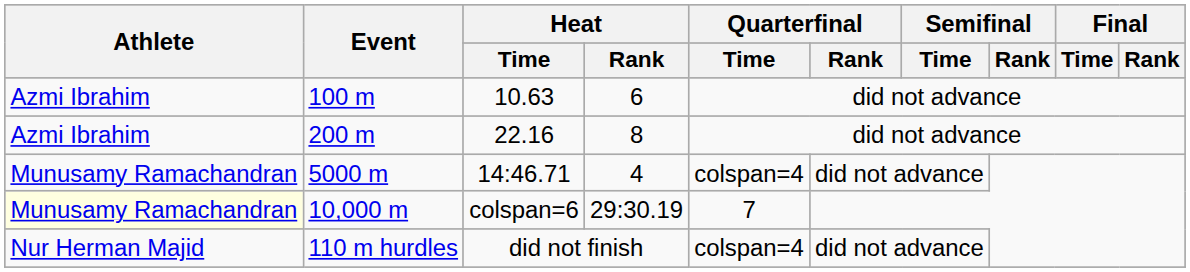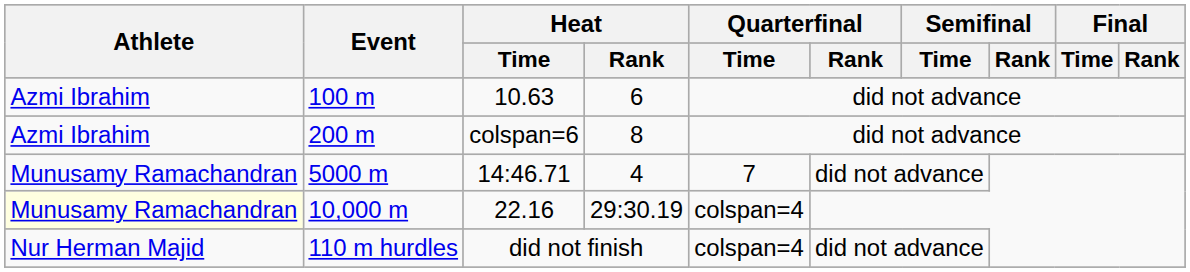(524, 135) 22.16 -> (524, 135) colspan=6
(749, 173) colspan=4 -> (749, 173) 7
(524, 211) colspan=6 -> (524, 211) 22.16
(749, 211) 7 -> (749, 211) colspan=4
